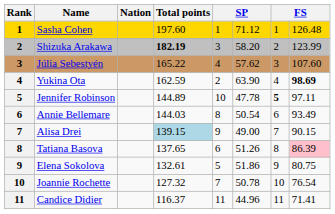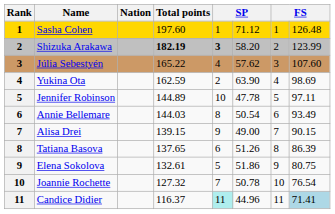(218, 47) normal -> (218, 47) bold
(304, 81) bold -> (304, 81) normal
(276, 98) bold -> (276, 98) normal
(171, 132) lightblue background -> (171, 132) no background
(304, 149) pink background -> (304, 149) no background
(220, 200) no background -> (220, 200) paleturquoise background
(304, 200) no background -> (304, 200) lightblue background
